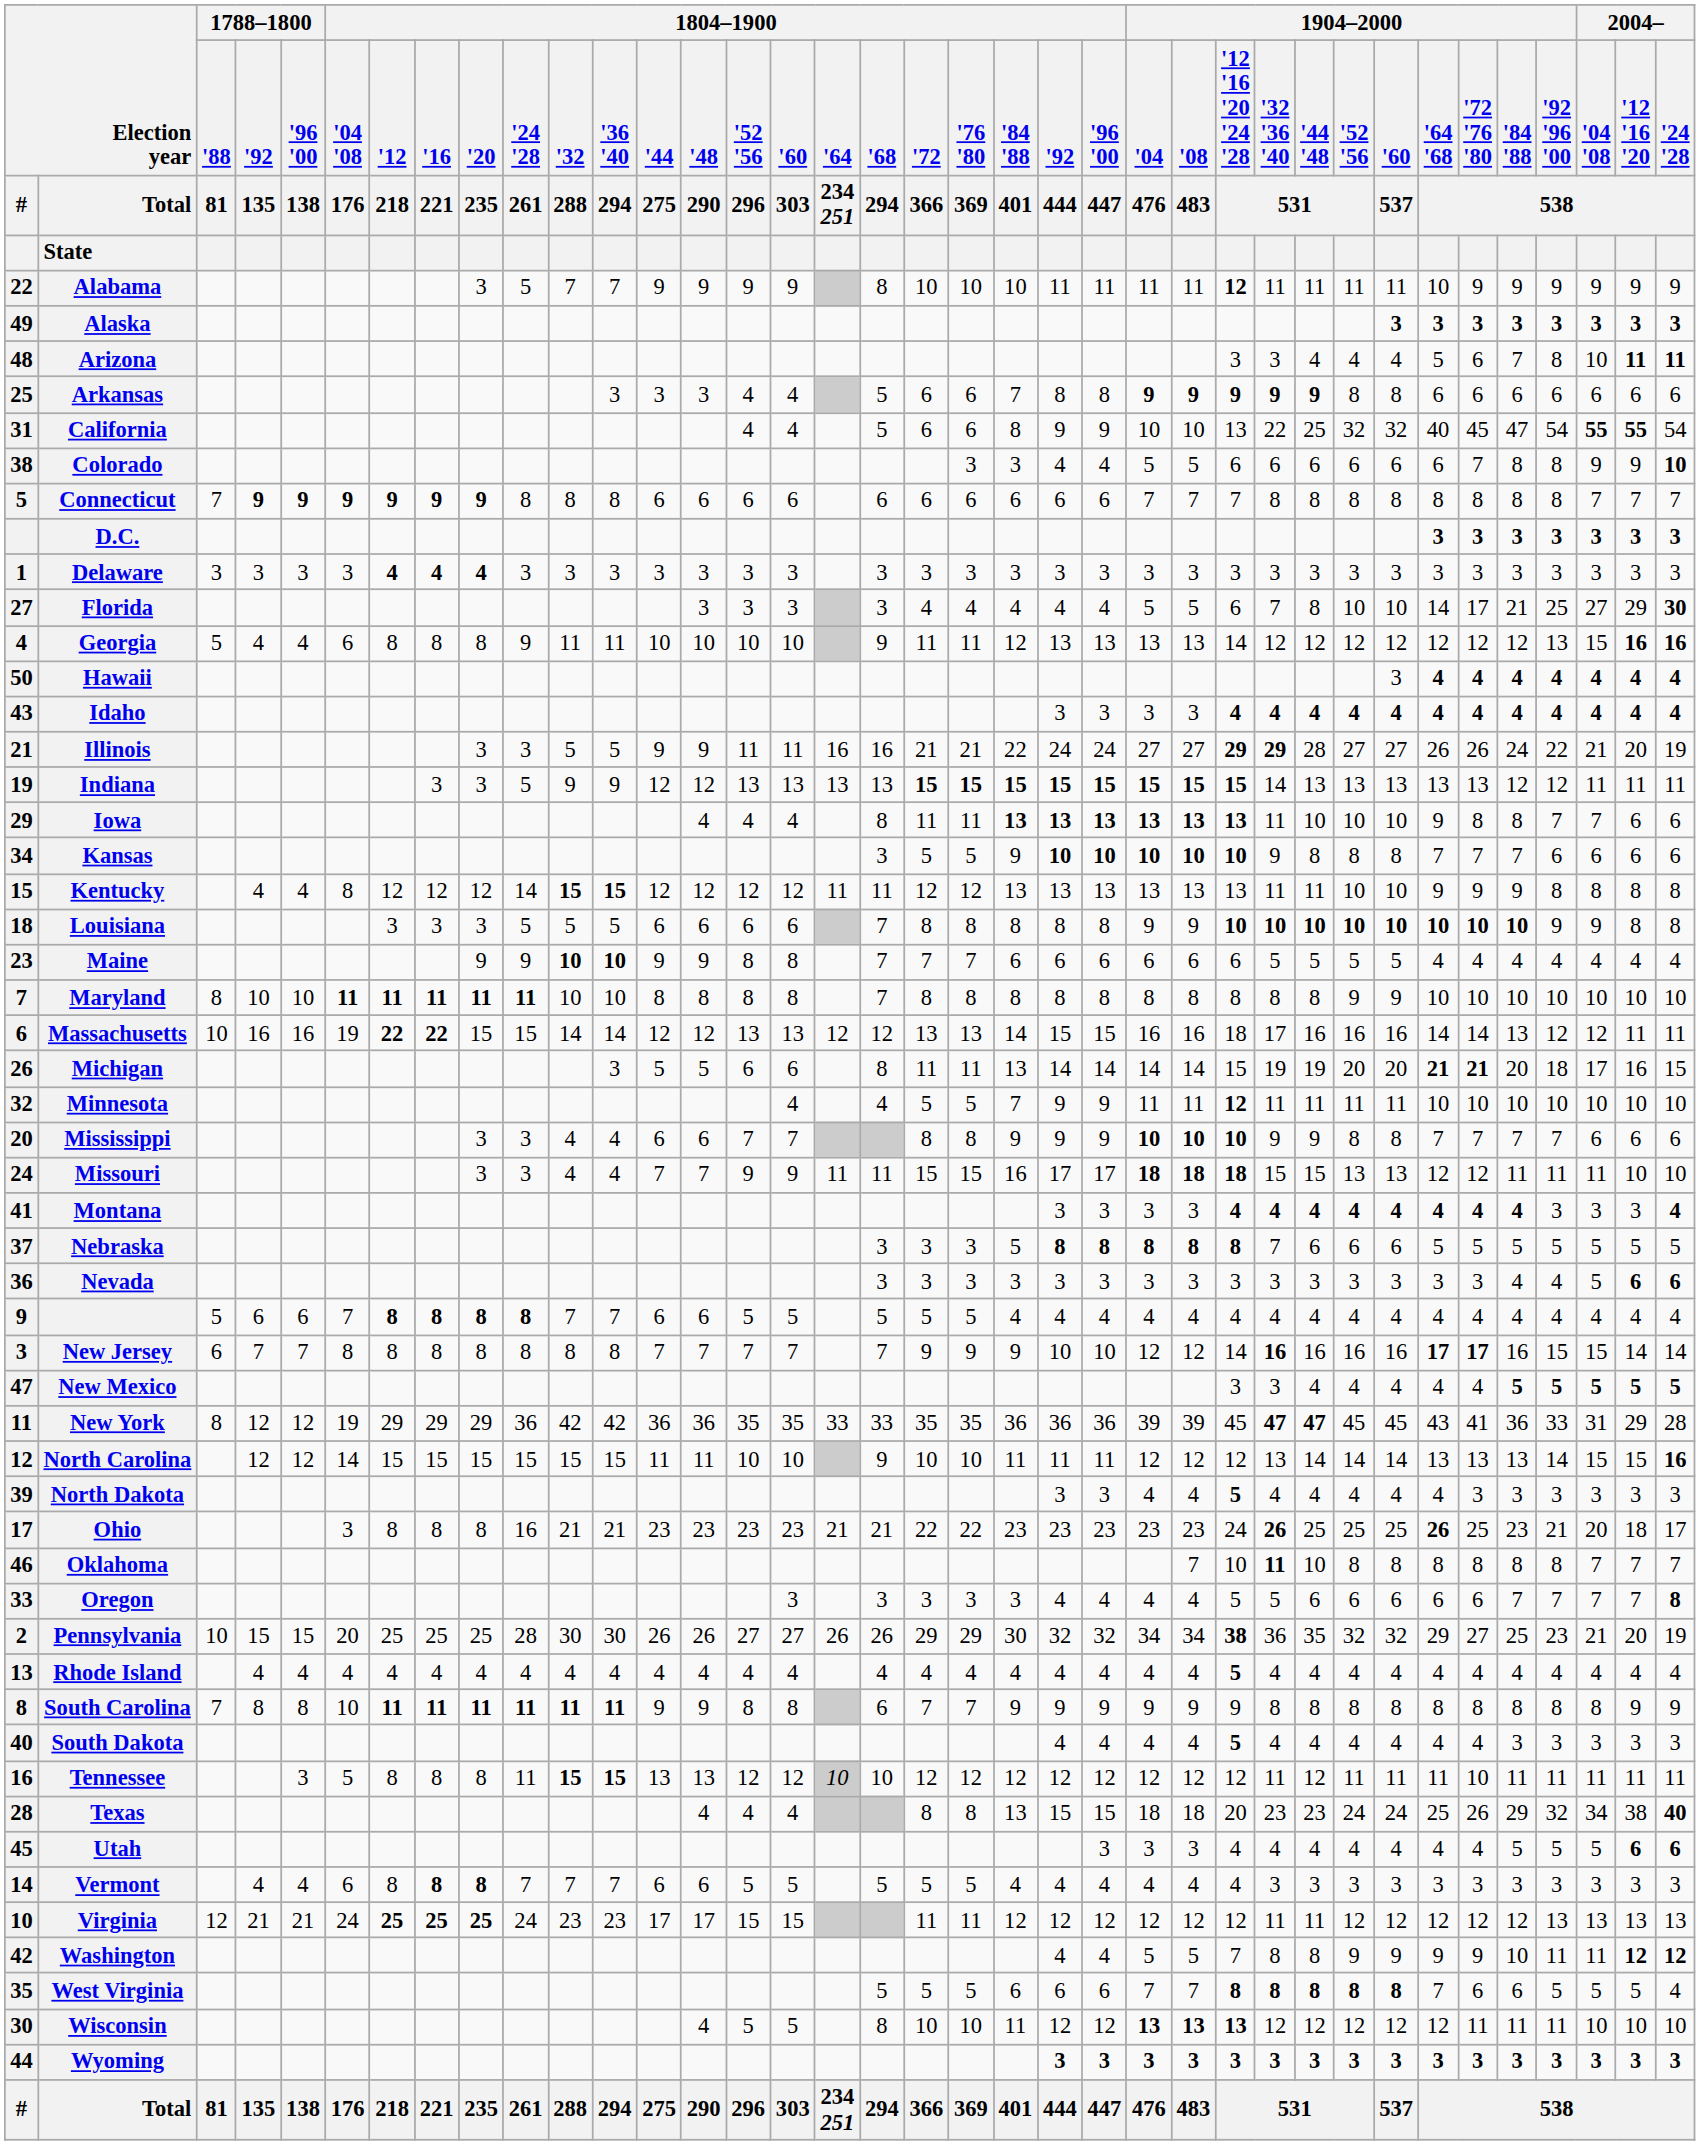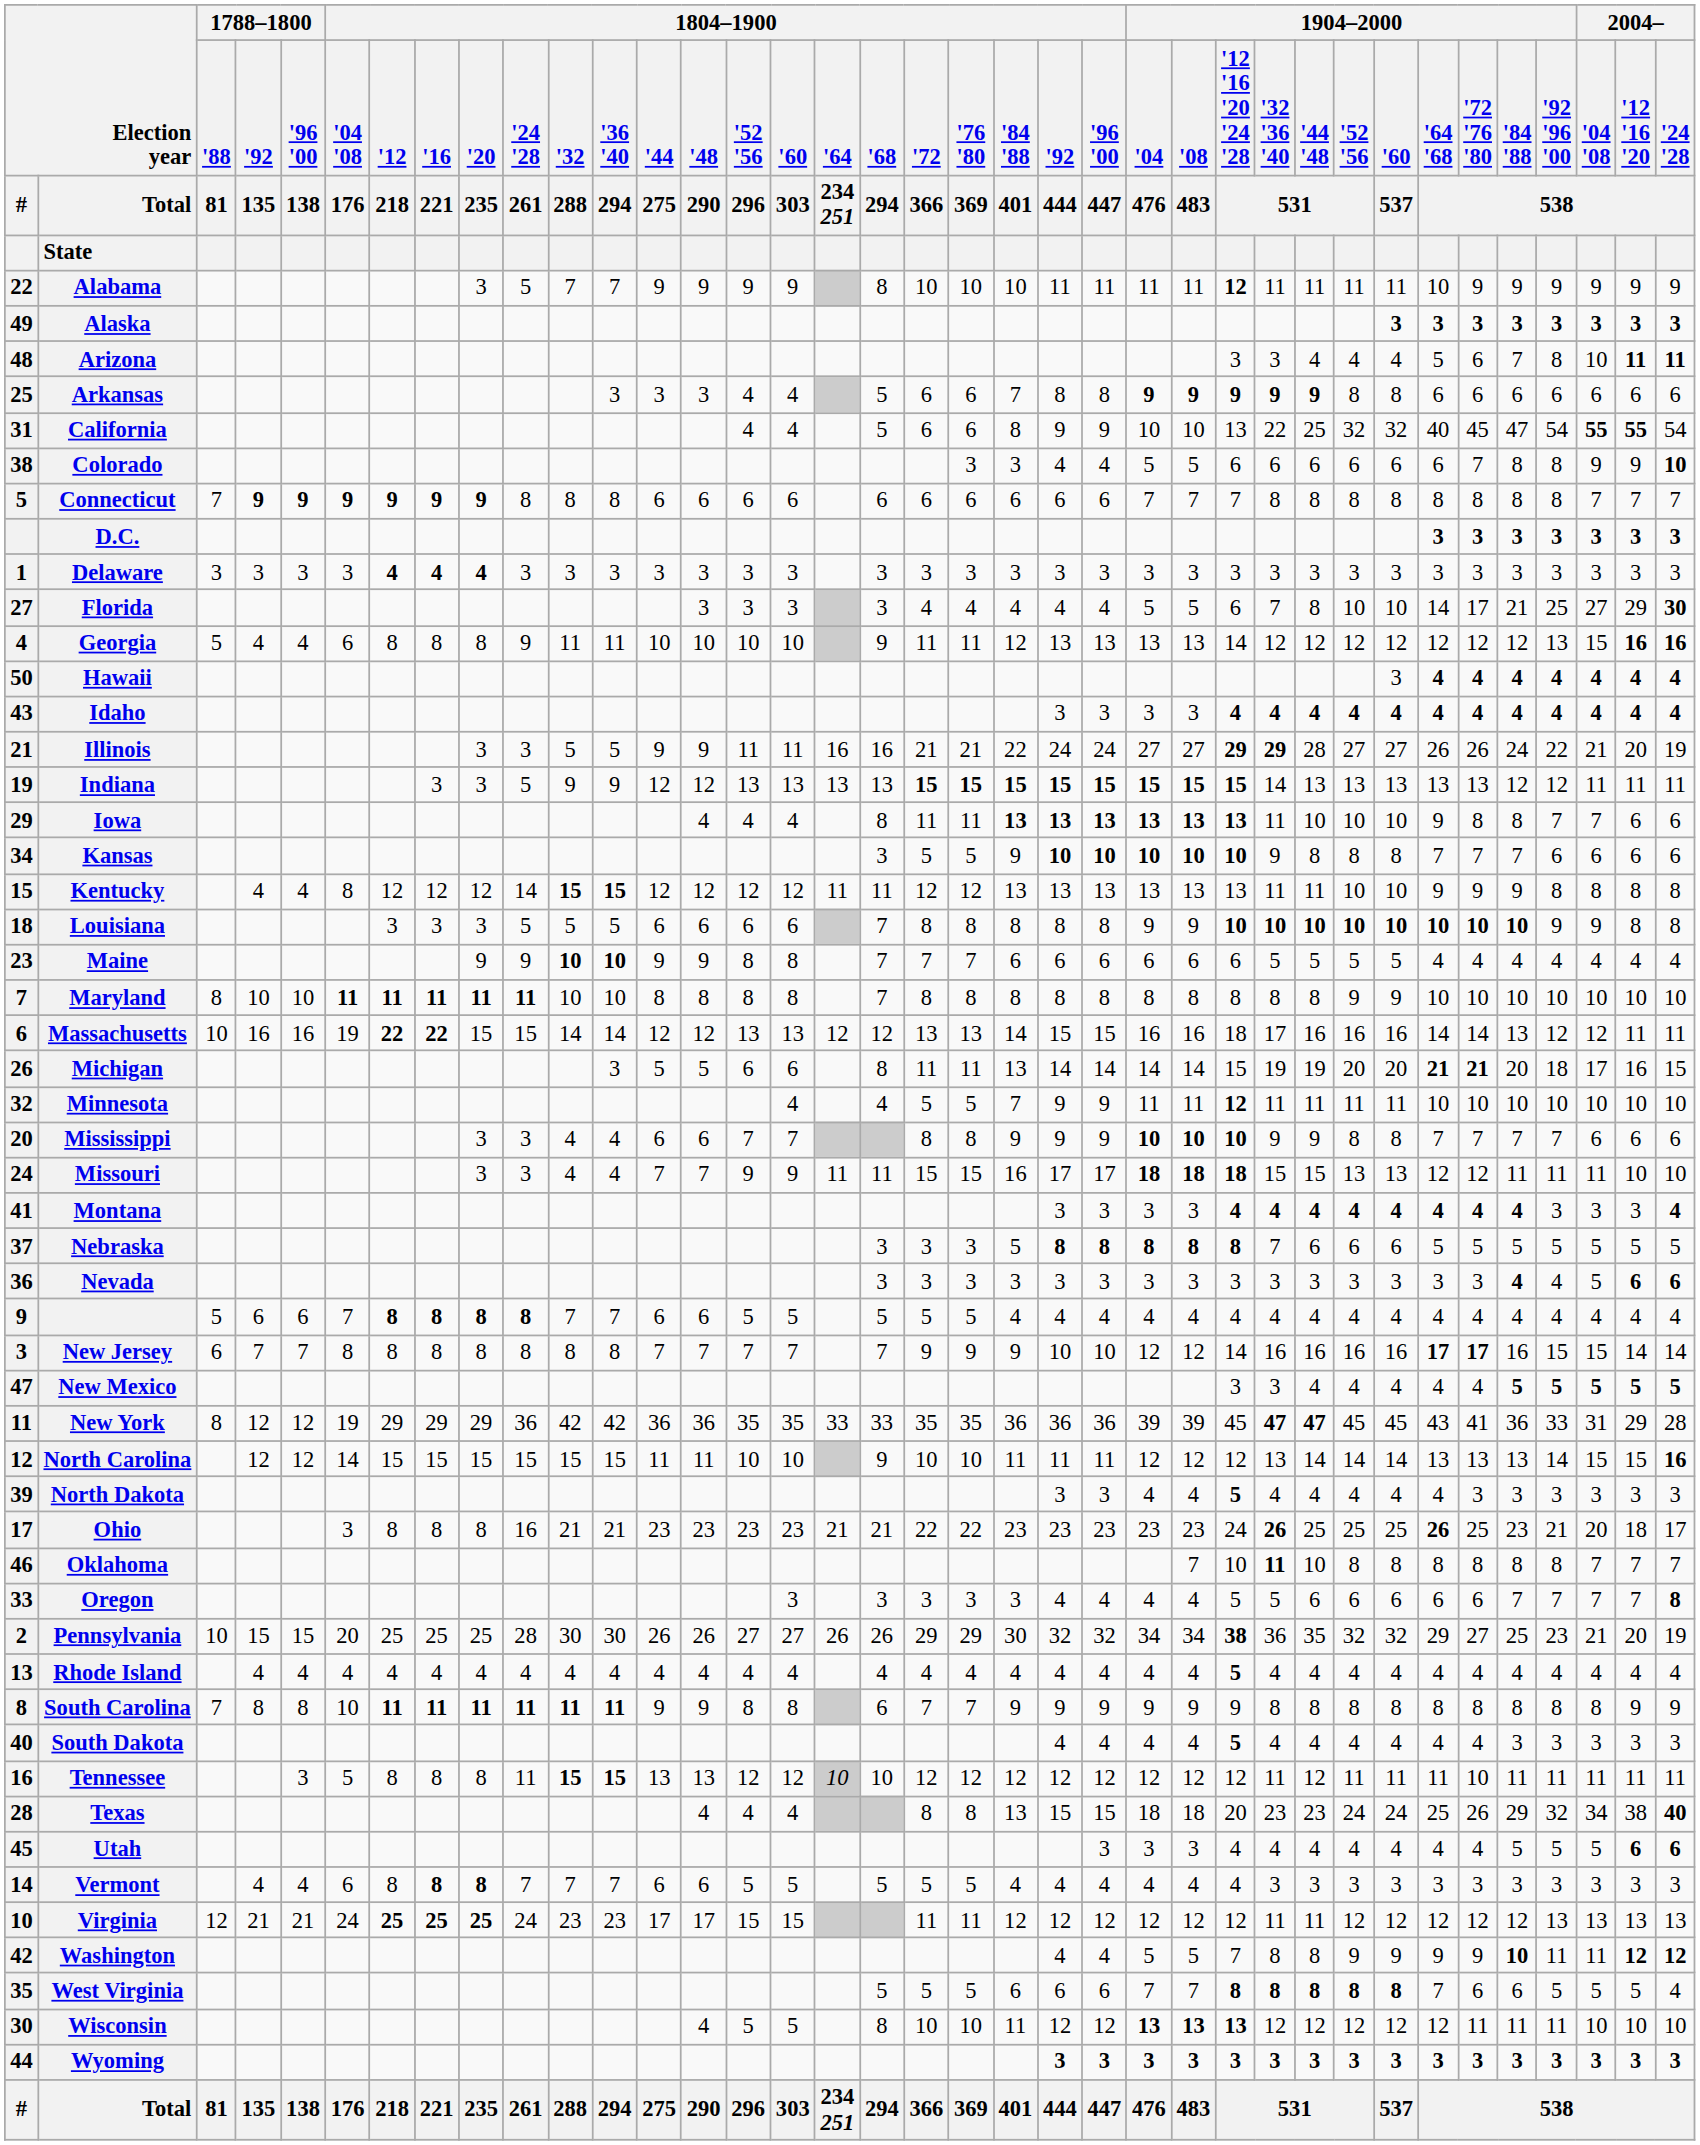(1517, 1281) normal -> (1517, 1281) bold
(1275, 1352) bold -> (1275, 1352) normal
(1517, 1955) normal -> (1517, 1955) bold
